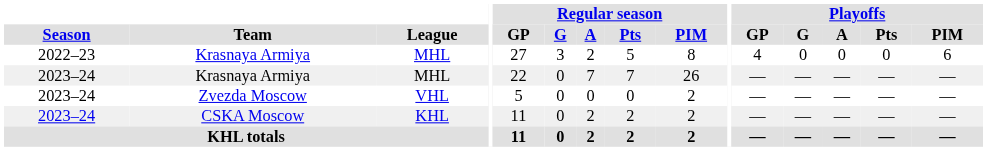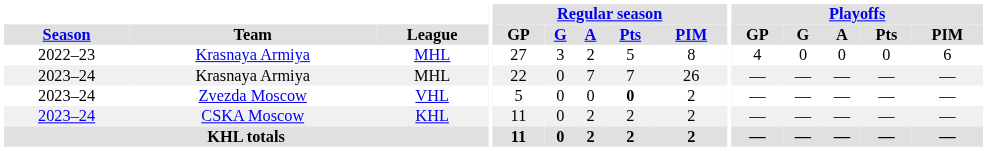(630, 95) normal -> (630, 95) bold
